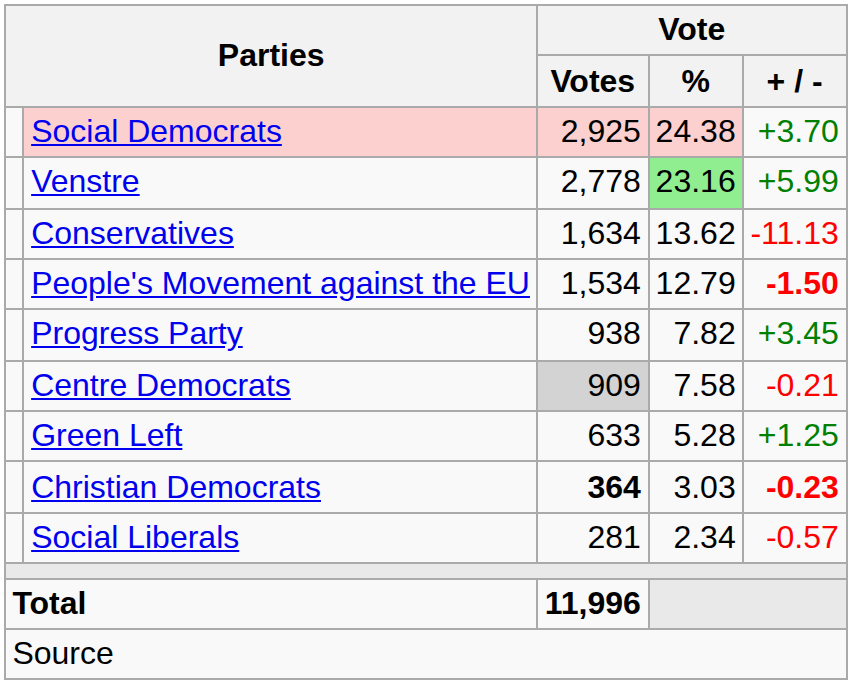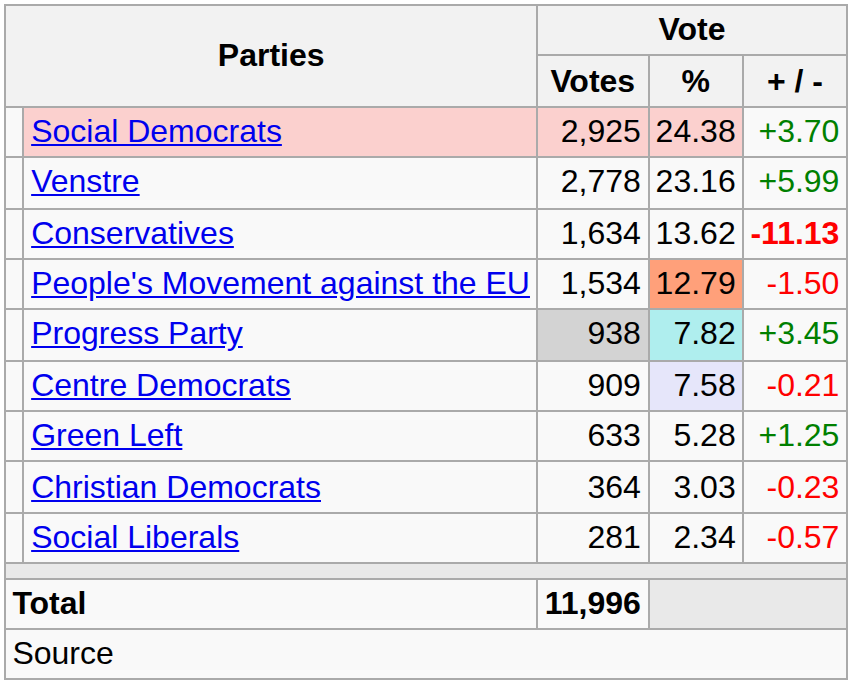(696, 182) lightgreen background -> (696, 182) no background
(795, 232) normal -> (795, 232) bold
(696, 283) no background -> (696, 283) lightsalmon background
(802, 283) bold -> (803, 283) normal
(614, 334) no background -> (614, 334) lightgrey background
(705, 334) no background -> (705, 334) paleturquoise background
(614, 385) lightgrey background -> (614, 385) no background
(705, 385) no background -> (705, 385) lavender background
(614, 486) bold -> (614, 486) normal
(802, 486) bold -> (803, 486) normal
